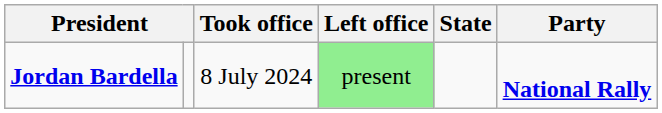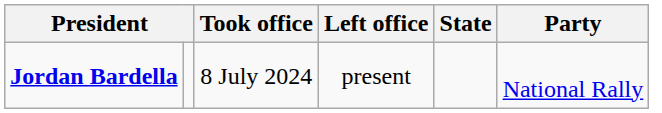(376, 75) lightgreen background -> (376, 75) no background
(577, 88) bold -> (573, 88) normal
